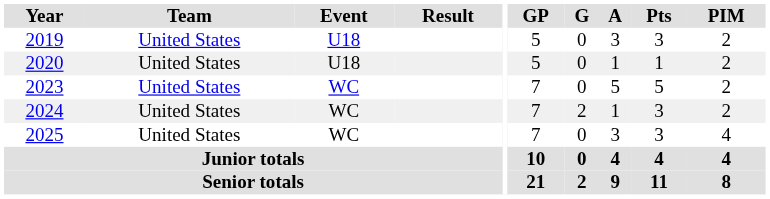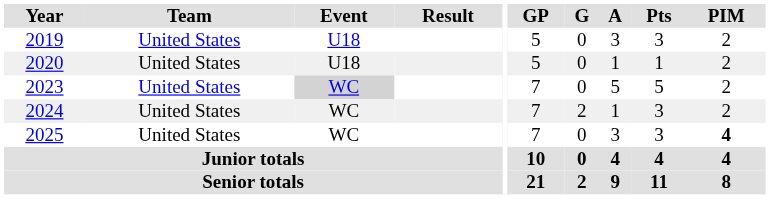(344, 87) no background -> (344, 87) lightgrey background
(726, 134) normal -> (726, 134) bold
